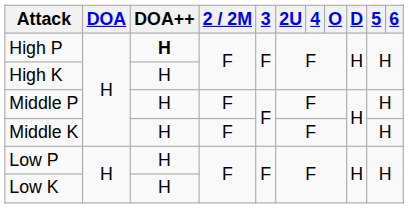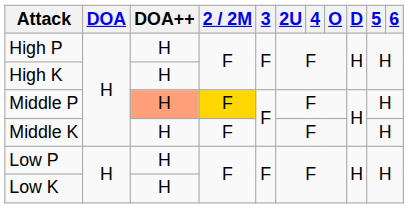(164, 47) bold -> (164, 47) normal
(164, 103) no background -> (164, 103) lightsalmon background
(227, 103) no background -> (227, 103) gold background
